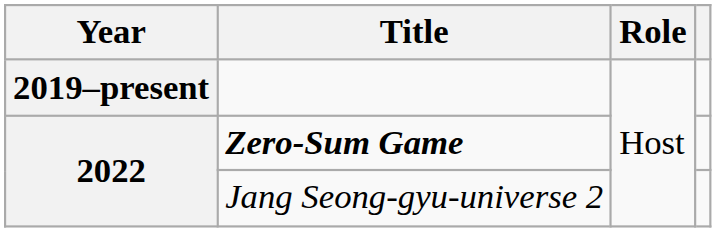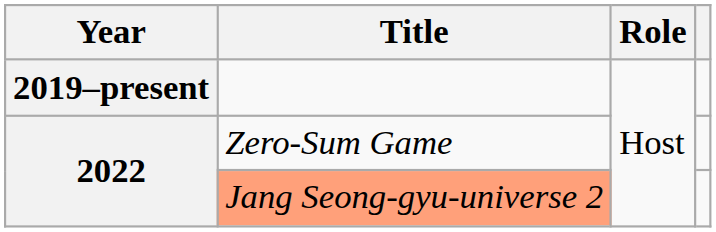(344, 142) bold -> (339, 142) normal
(414, 197) no background -> (414, 197) lightsalmon background
